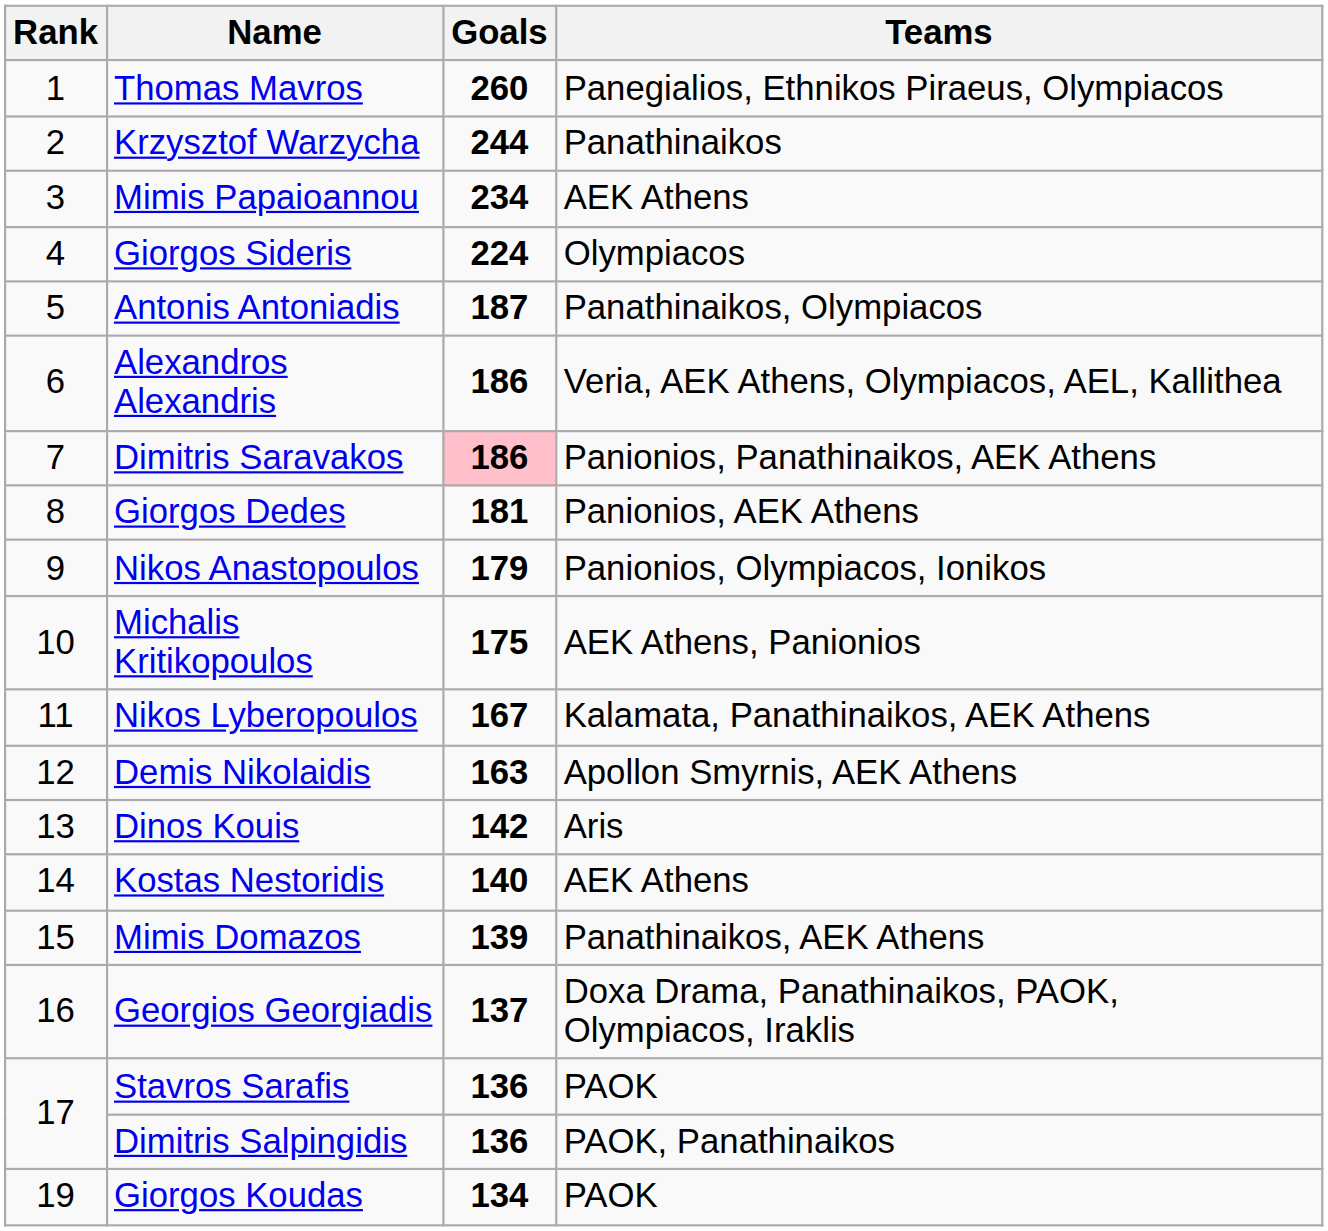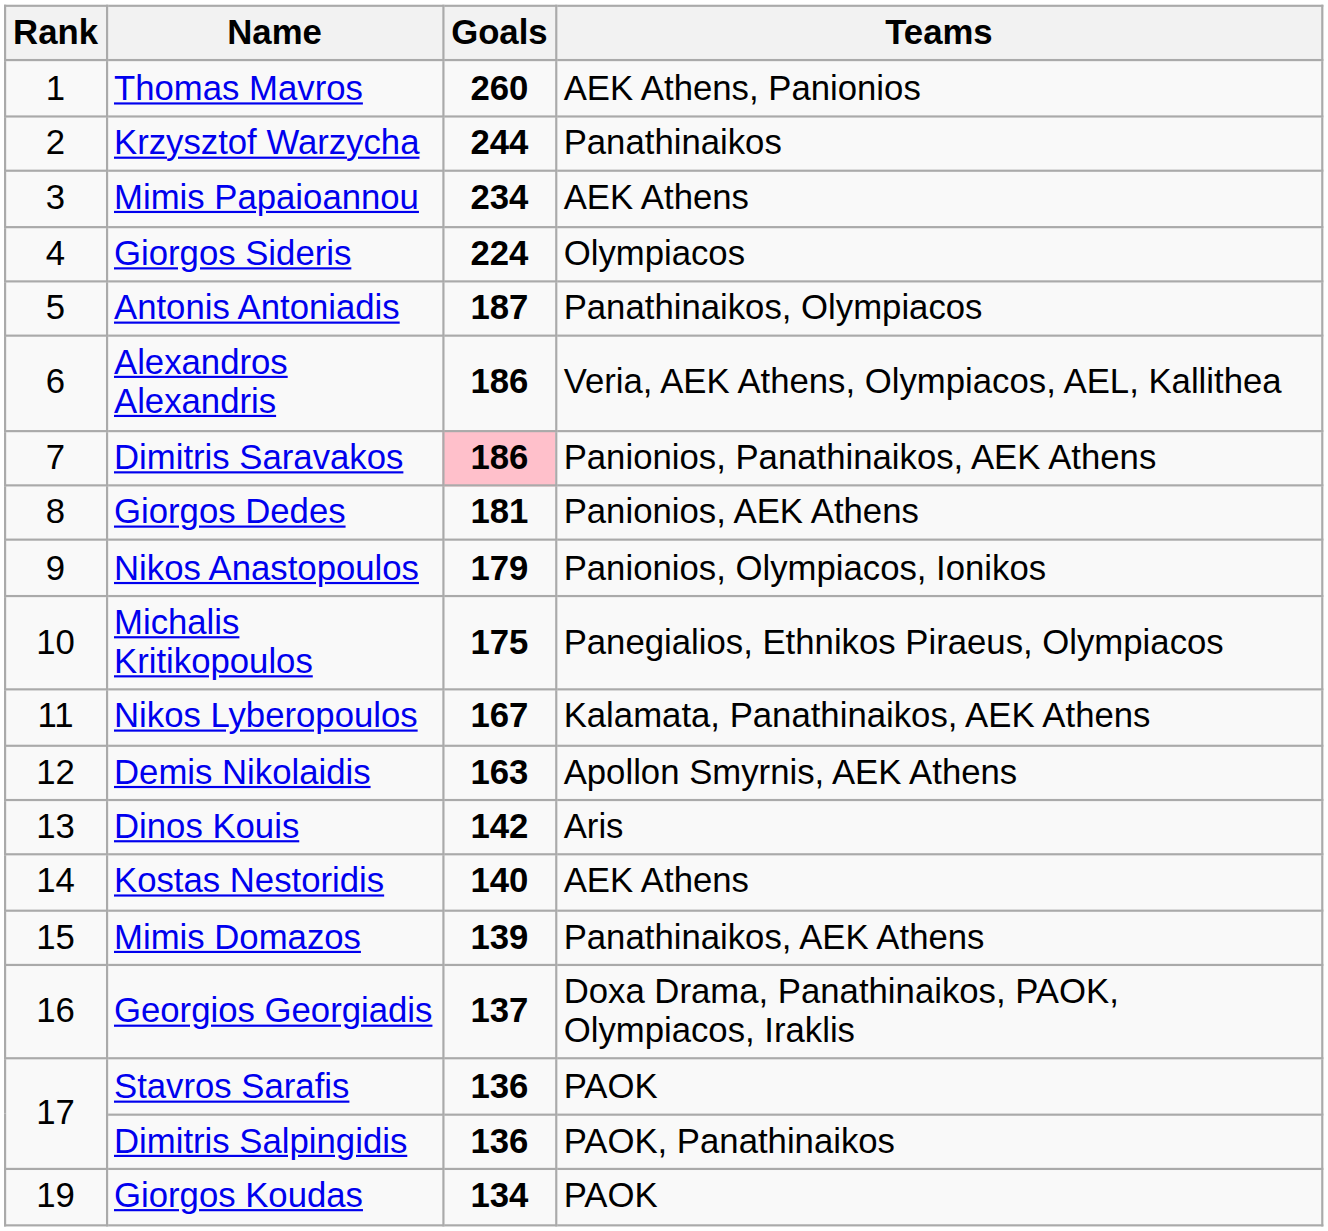(894, 87) Panegialios, Ethnikos Piraeus, Olympiacos -> (742, 87) AEK Athens, Panionios
(742, 641) AEK Athens, Panionios -> (894, 641) Panegialios, Ethnikos Piraeus, Olympiacos
